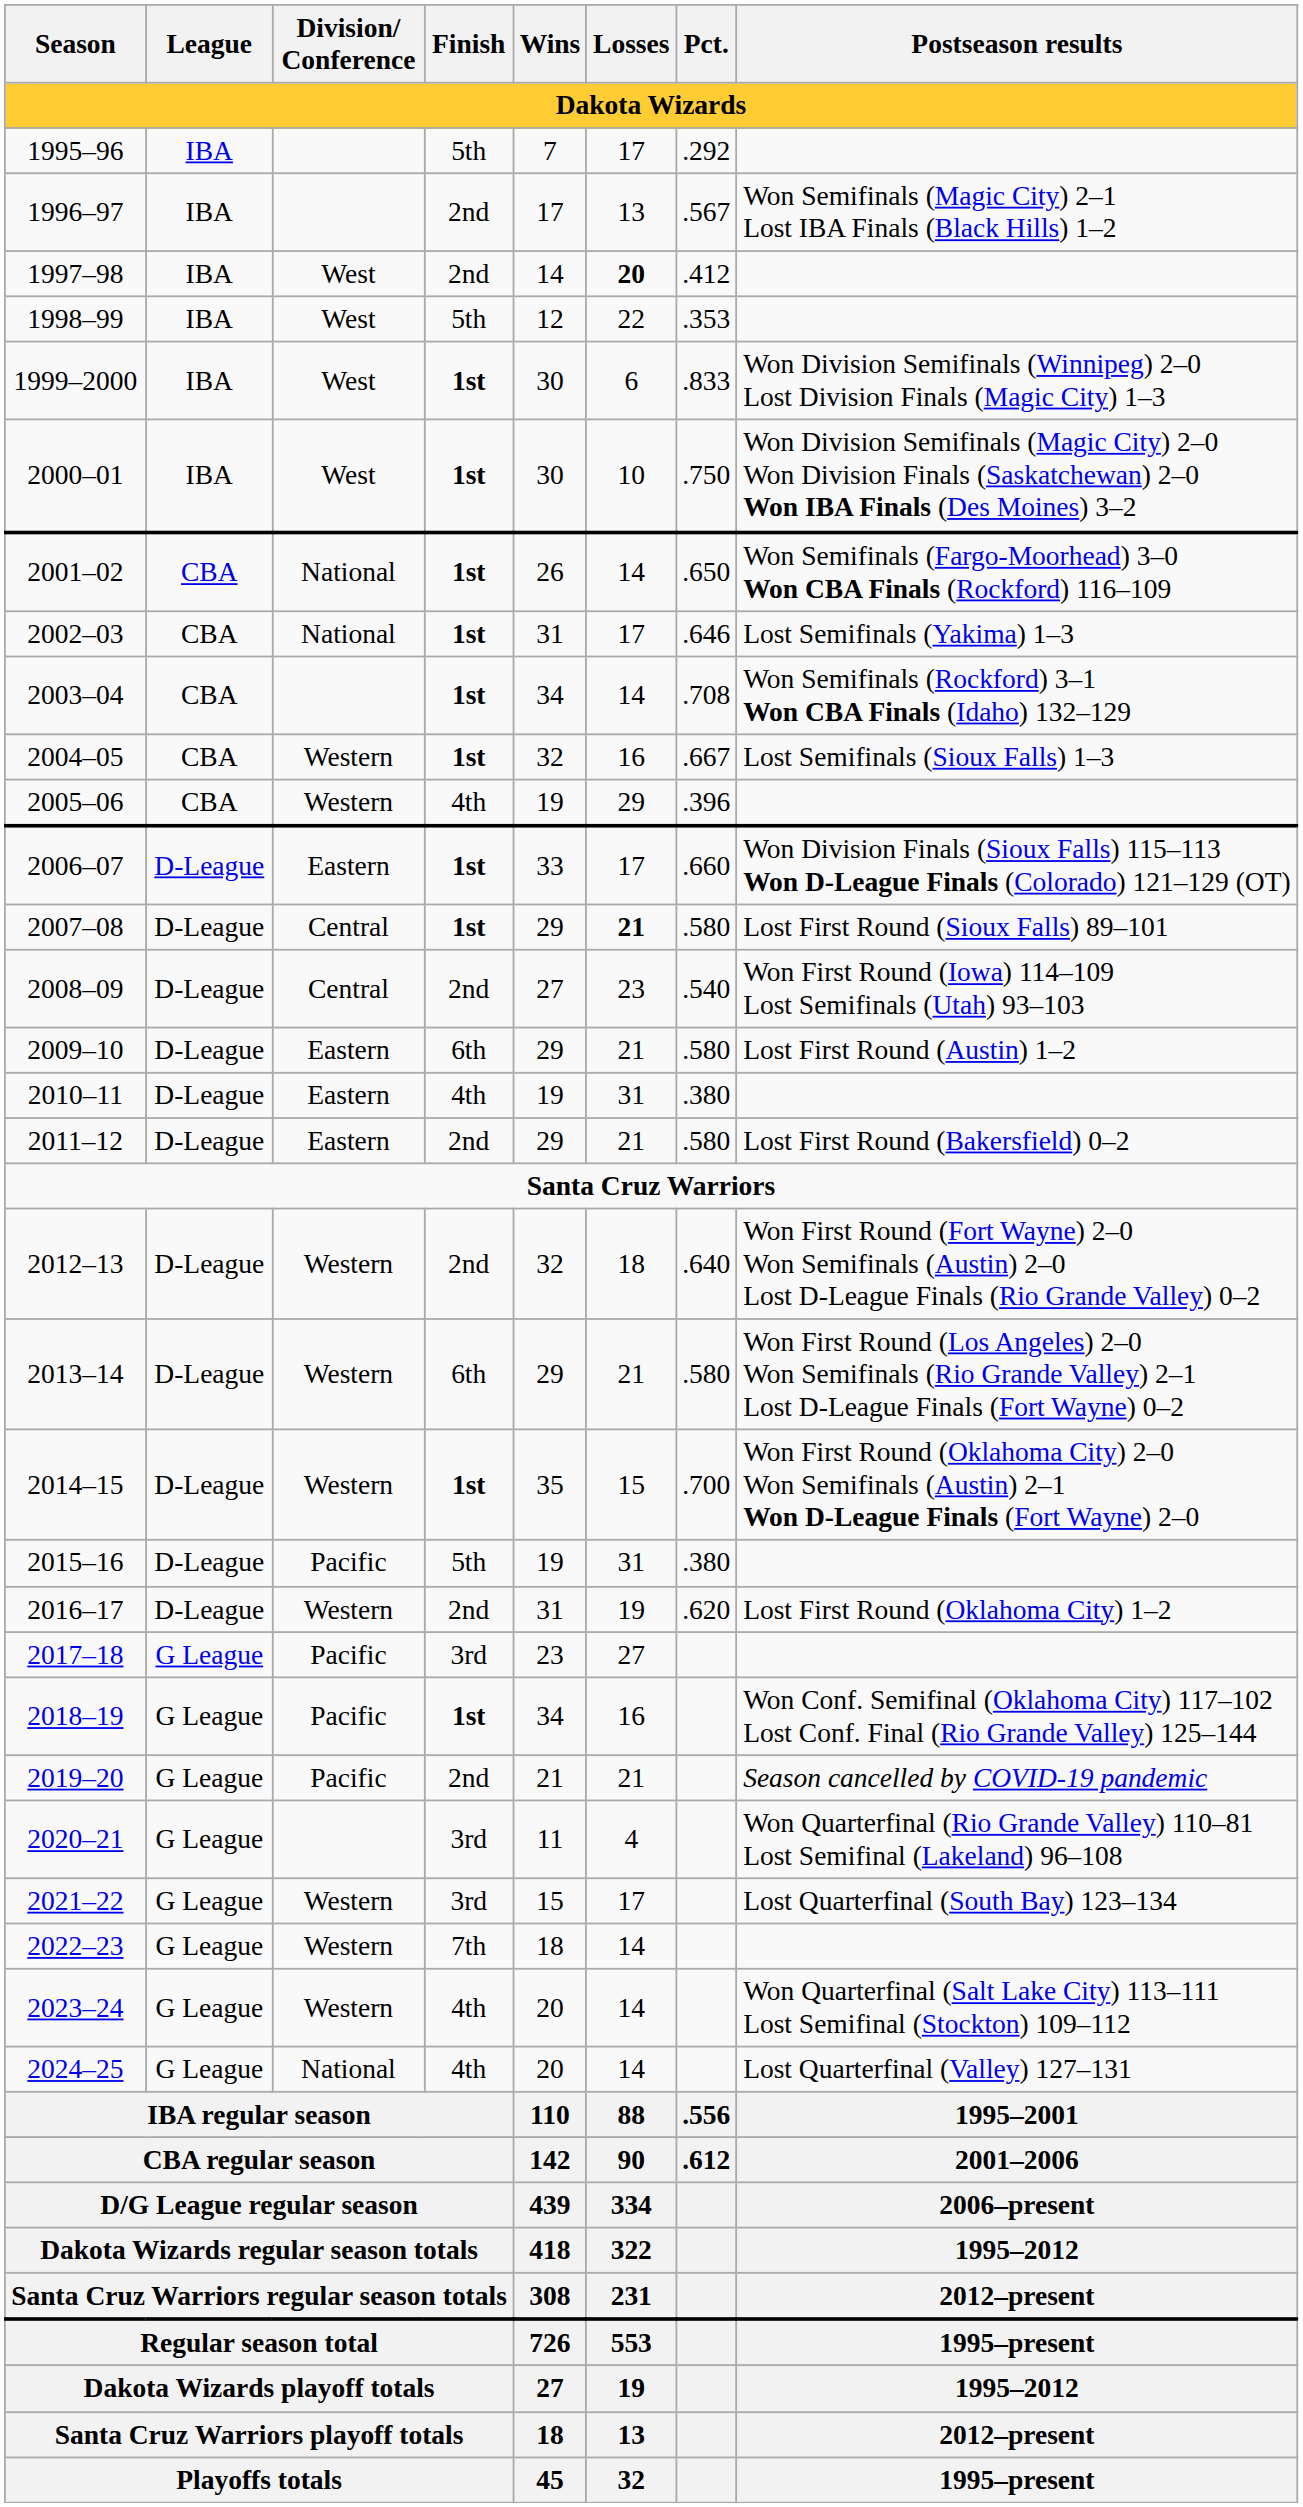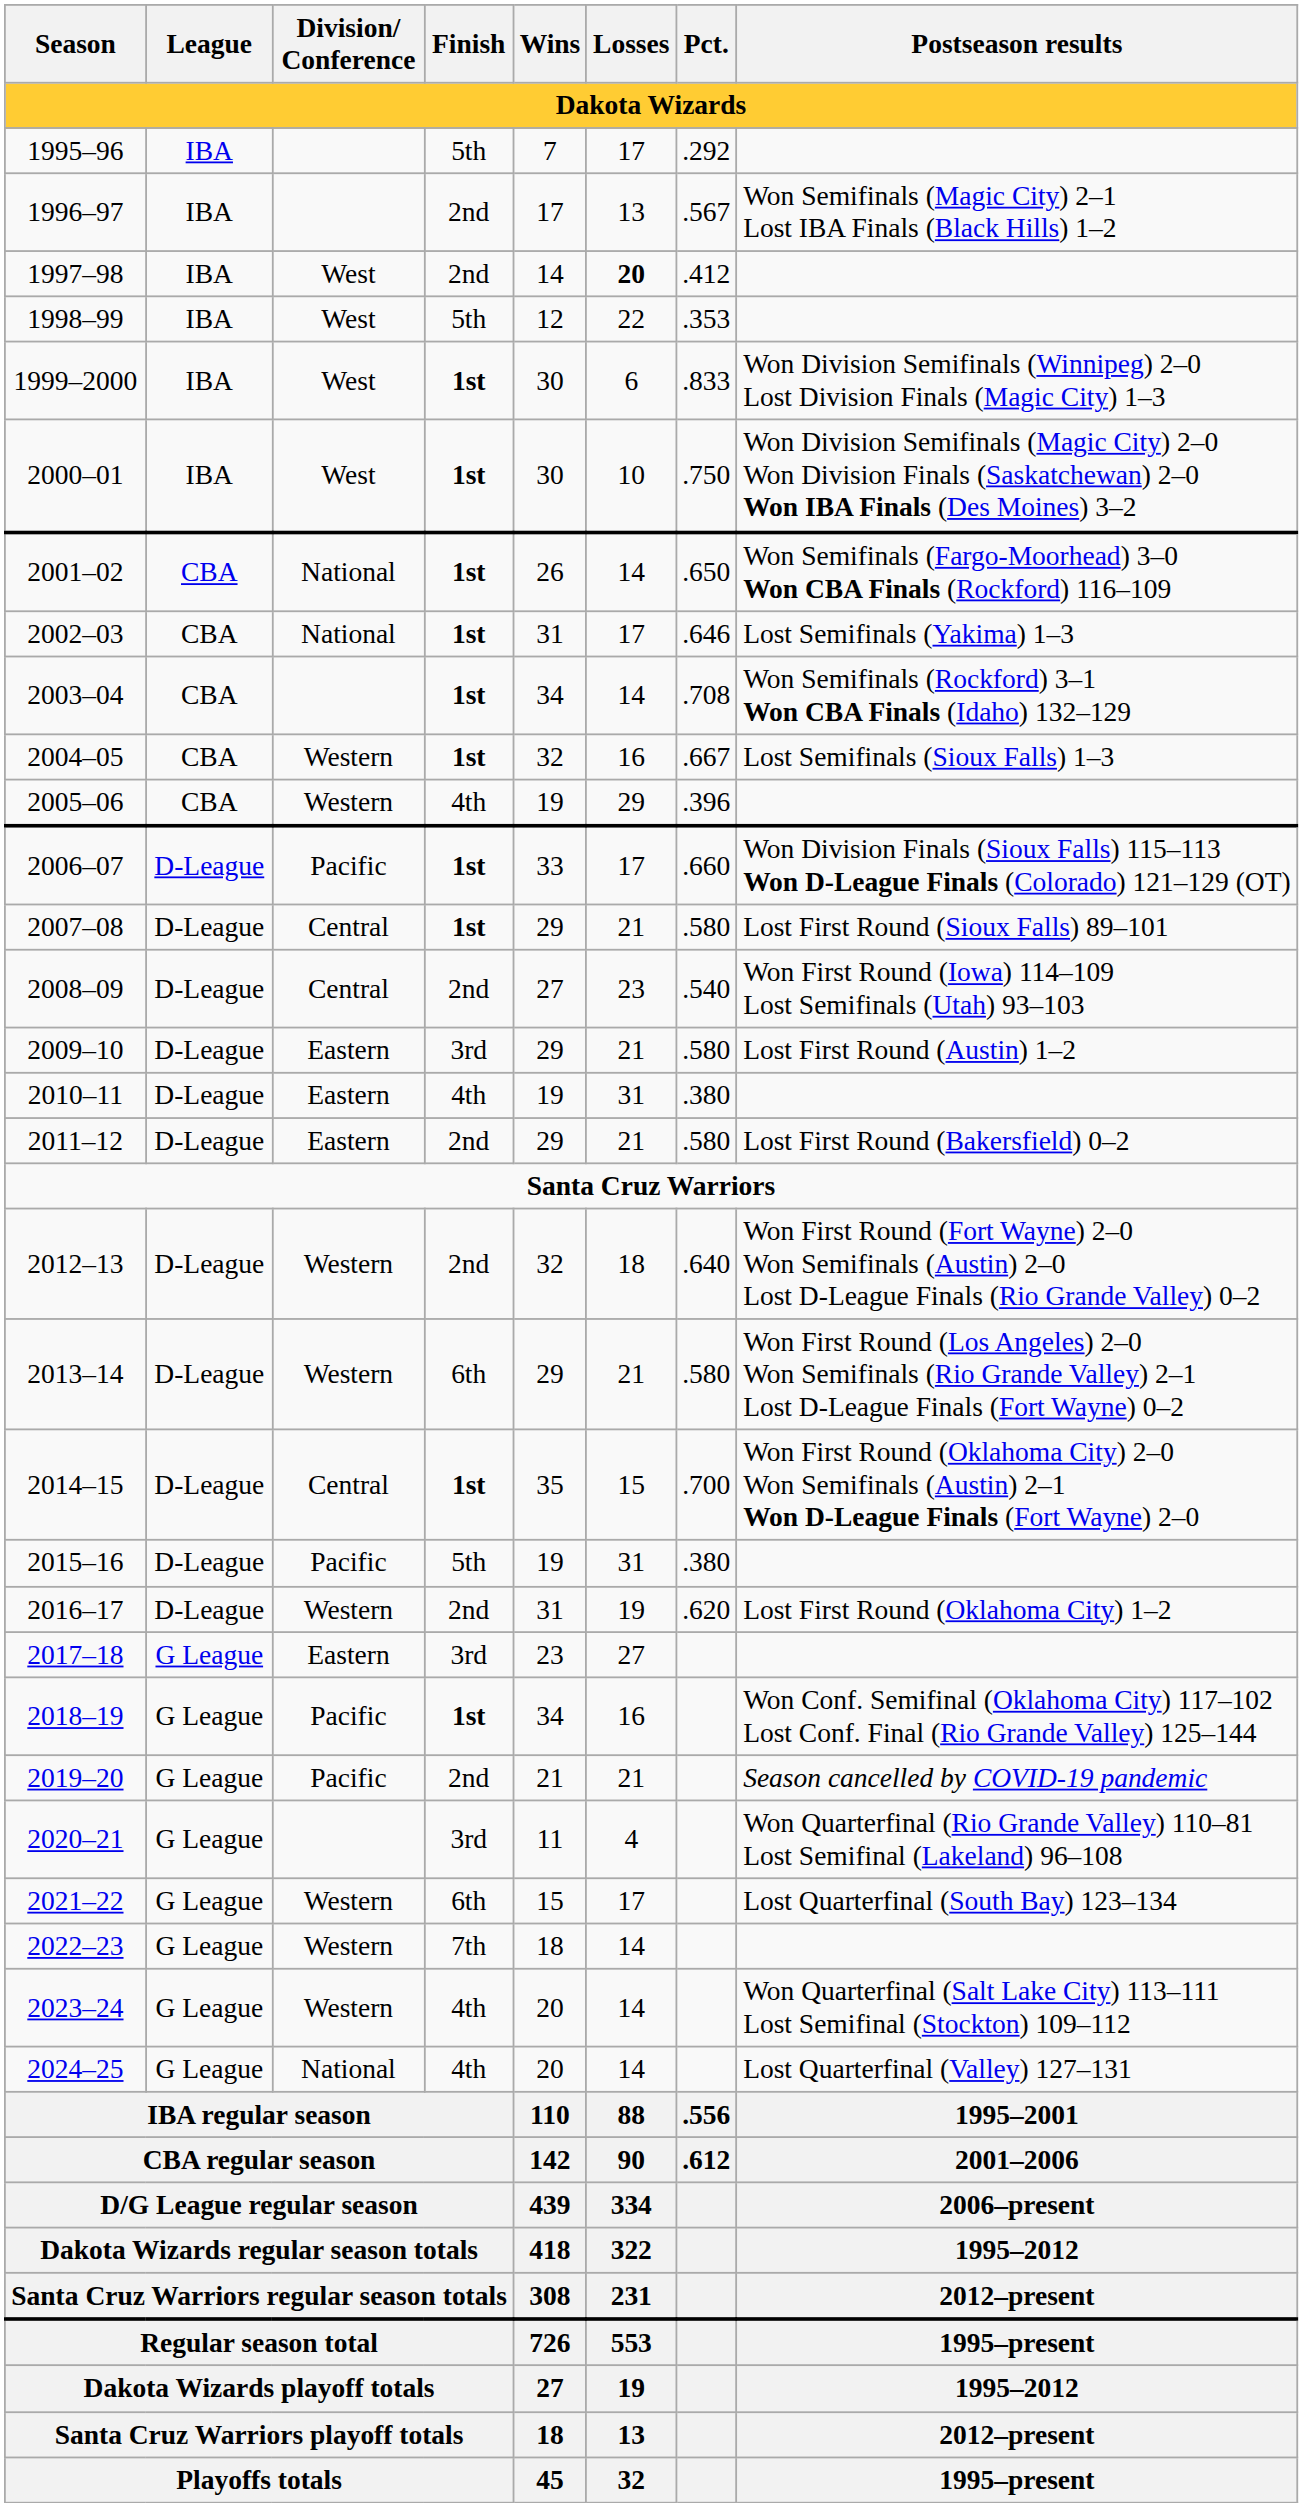(348, 865) Eastern -> (348, 865) Pacific
(631, 926) bold -> (631, 926) normal
(469, 1050) 6th -> (469, 1050) 3rd
(348, 1485) Western -> (348, 1485) Central
(348, 1653) Pacific -> (348, 1653) Eastern
(469, 1900) 3rd -> (469, 1900) 6th
